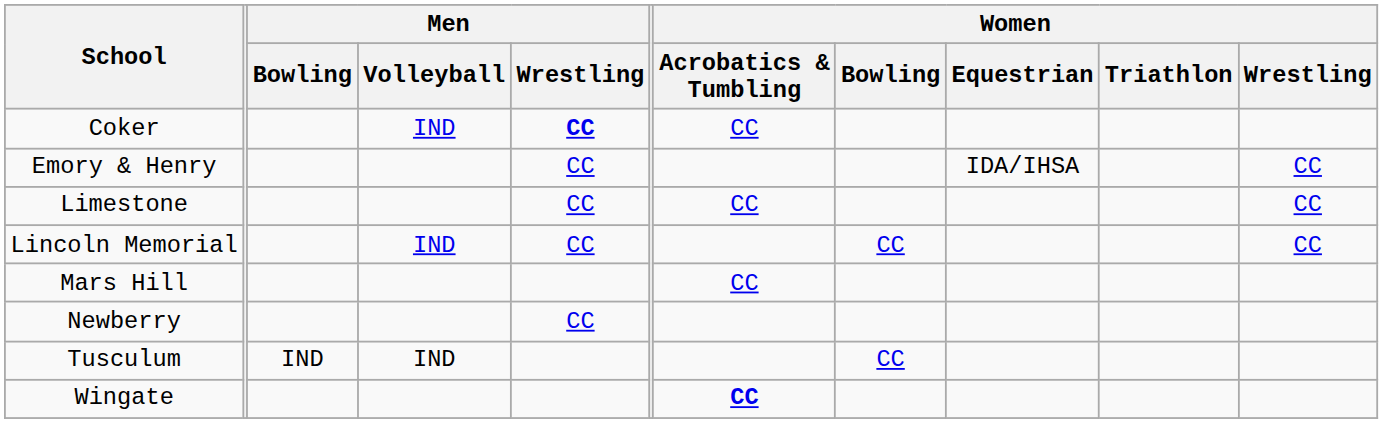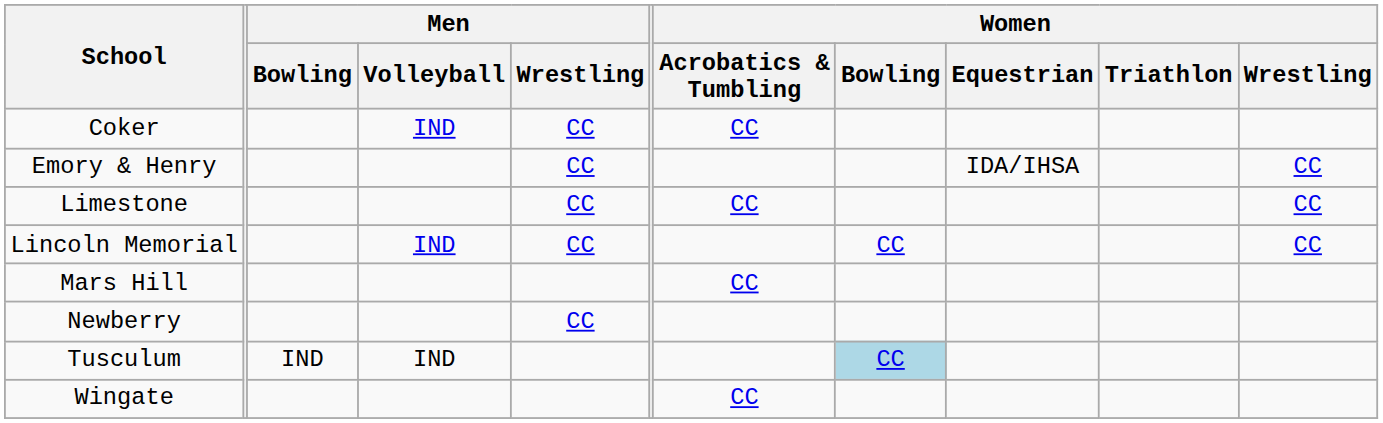(580, 129) bold -> (580, 129) normal
(891, 360) no background -> (891, 360) lightblue background
(744, 399) bold -> (744, 399) normal
